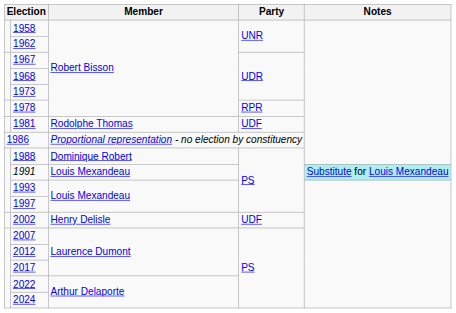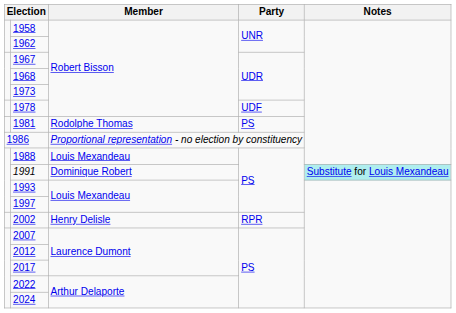(252, 108) RPR -> (252, 108) UDF
(252, 124) UDF -> (248, 124) PS
(91, 156) Dominique Robert -> (90, 156) Louis Mexandeau
(90, 172) Louis Mexandeau -> (91, 172) Dominique Robert
(252, 220) UDF -> (252, 220) RPR
